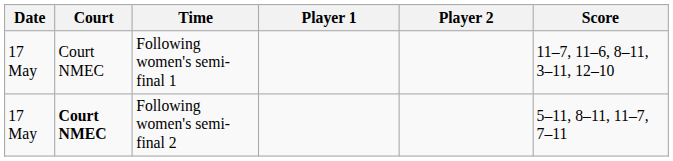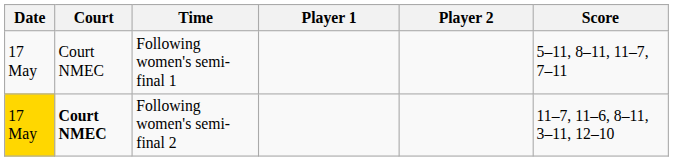(593, 62) 11–7, 11–6, 8–11, 3–11, 12–10 -> (593, 62) 5–11, 8–11, 11–7, 7–11
(23, 125) no background -> (23, 125) gold background
(593, 125) 5–11, 8–11, 11–7, 7–11 -> (593, 125) 11–7, 11–6, 8–11, 3–11, 12–10
